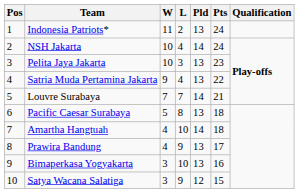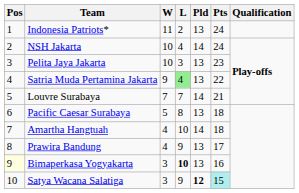(180, 79) no background -> (180, 79) lightgreen background
(9, 163) no background -> (9, 163) lightyellow background
(183, 163) normal -> (183, 163) bold
(198, 180) normal -> (198, 180) bold
(219, 180) no background -> (219, 180) paleturquoise background
